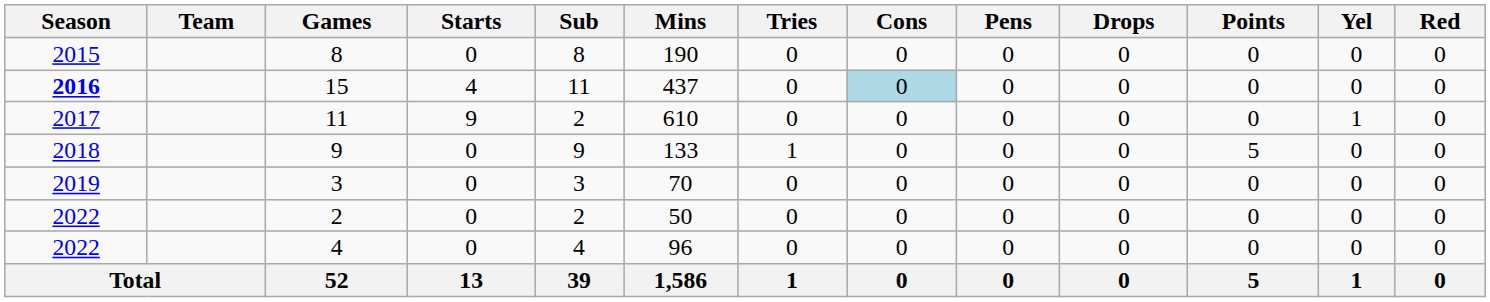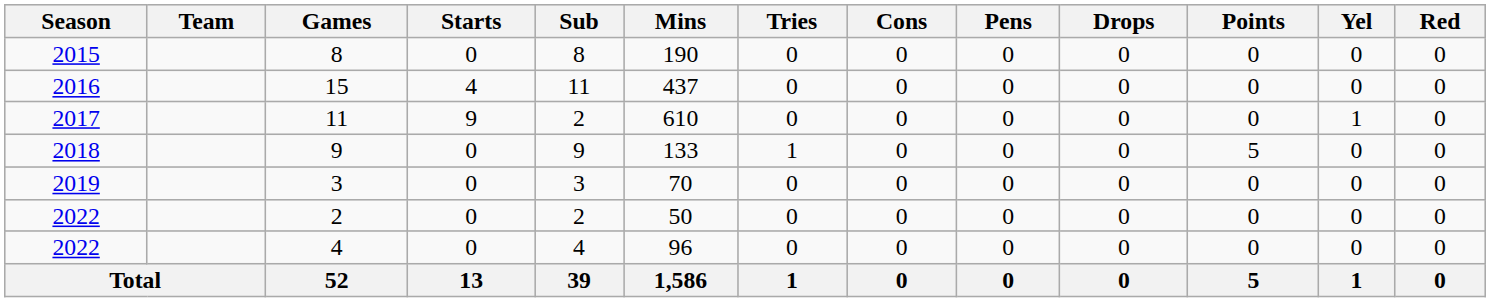(76, 85) bold -> (76, 85) normal
(902, 85) lightblue background -> (902, 85) no background
